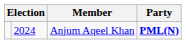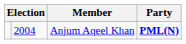(25, 30) 2024 -> (25, 30) 2004
